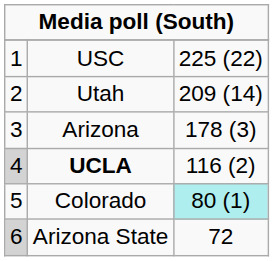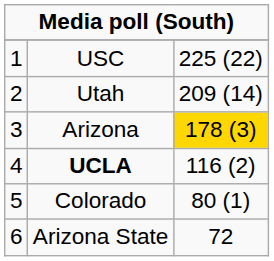(221, 129) no background -> (221, 129) gold background
(16, 165) lightgrey background -> (16, 165) no background
(221, 201) paleturquoise background -> (221, 201) no background
(16, 237) lightgrey background -> (16, 237) no background
